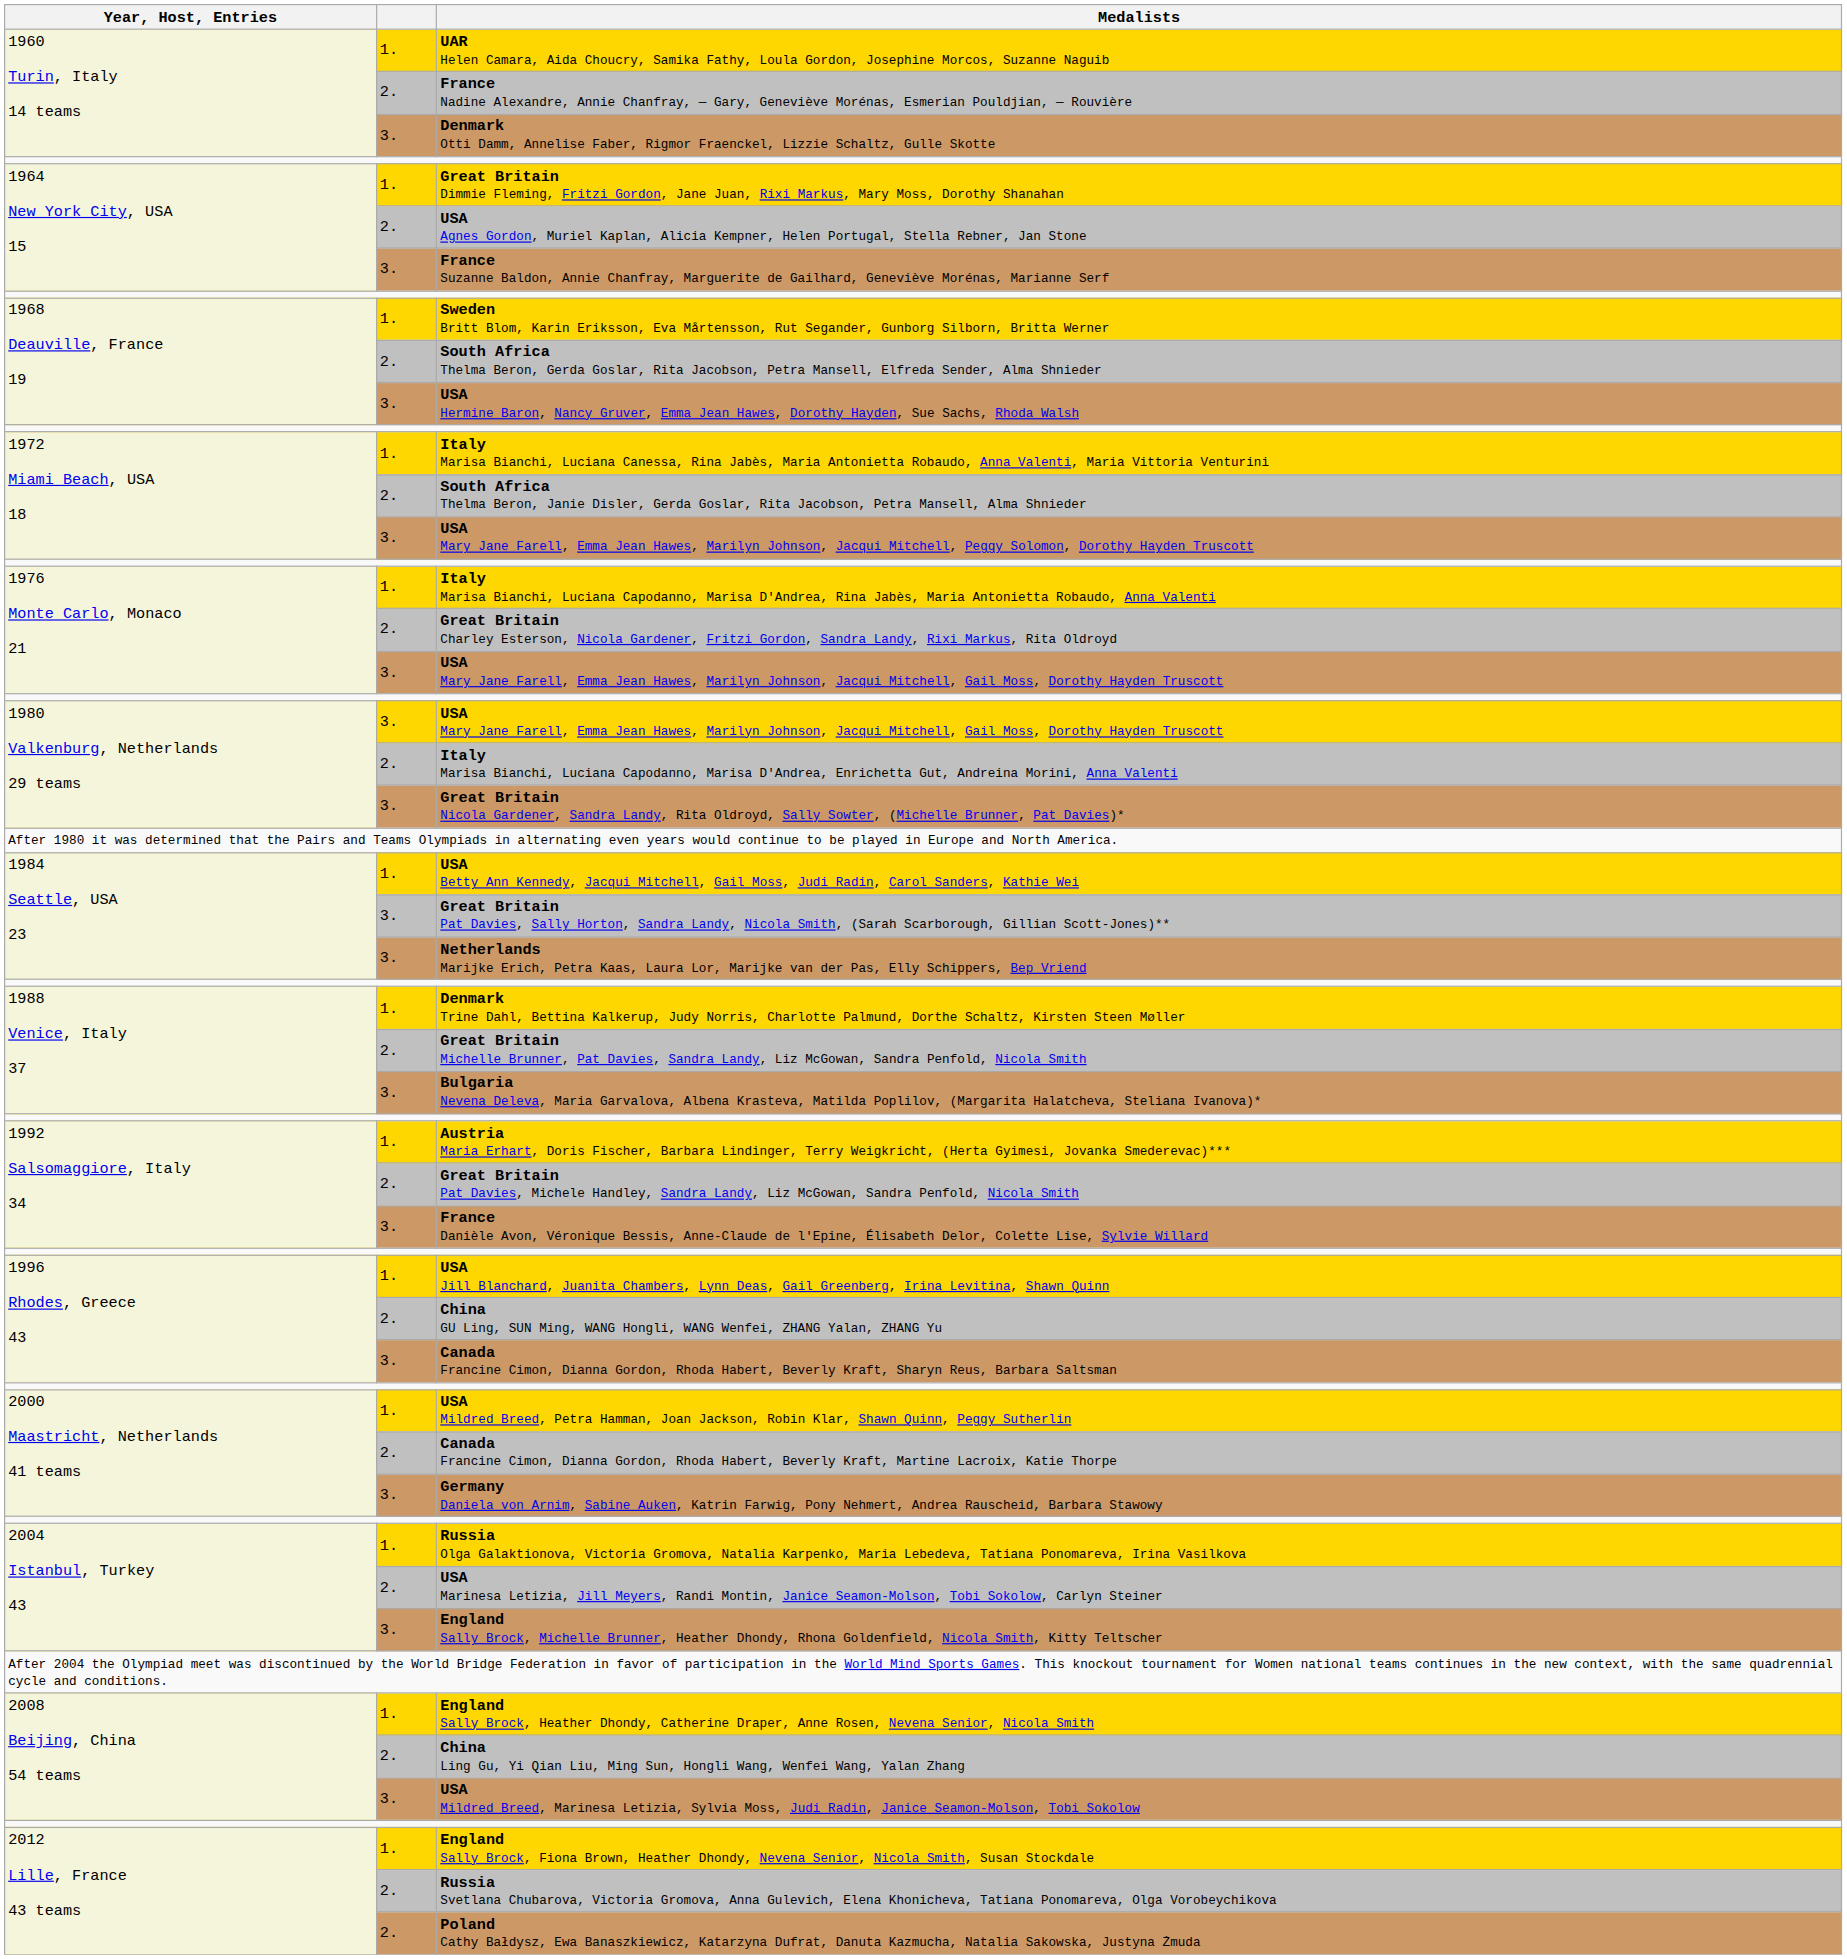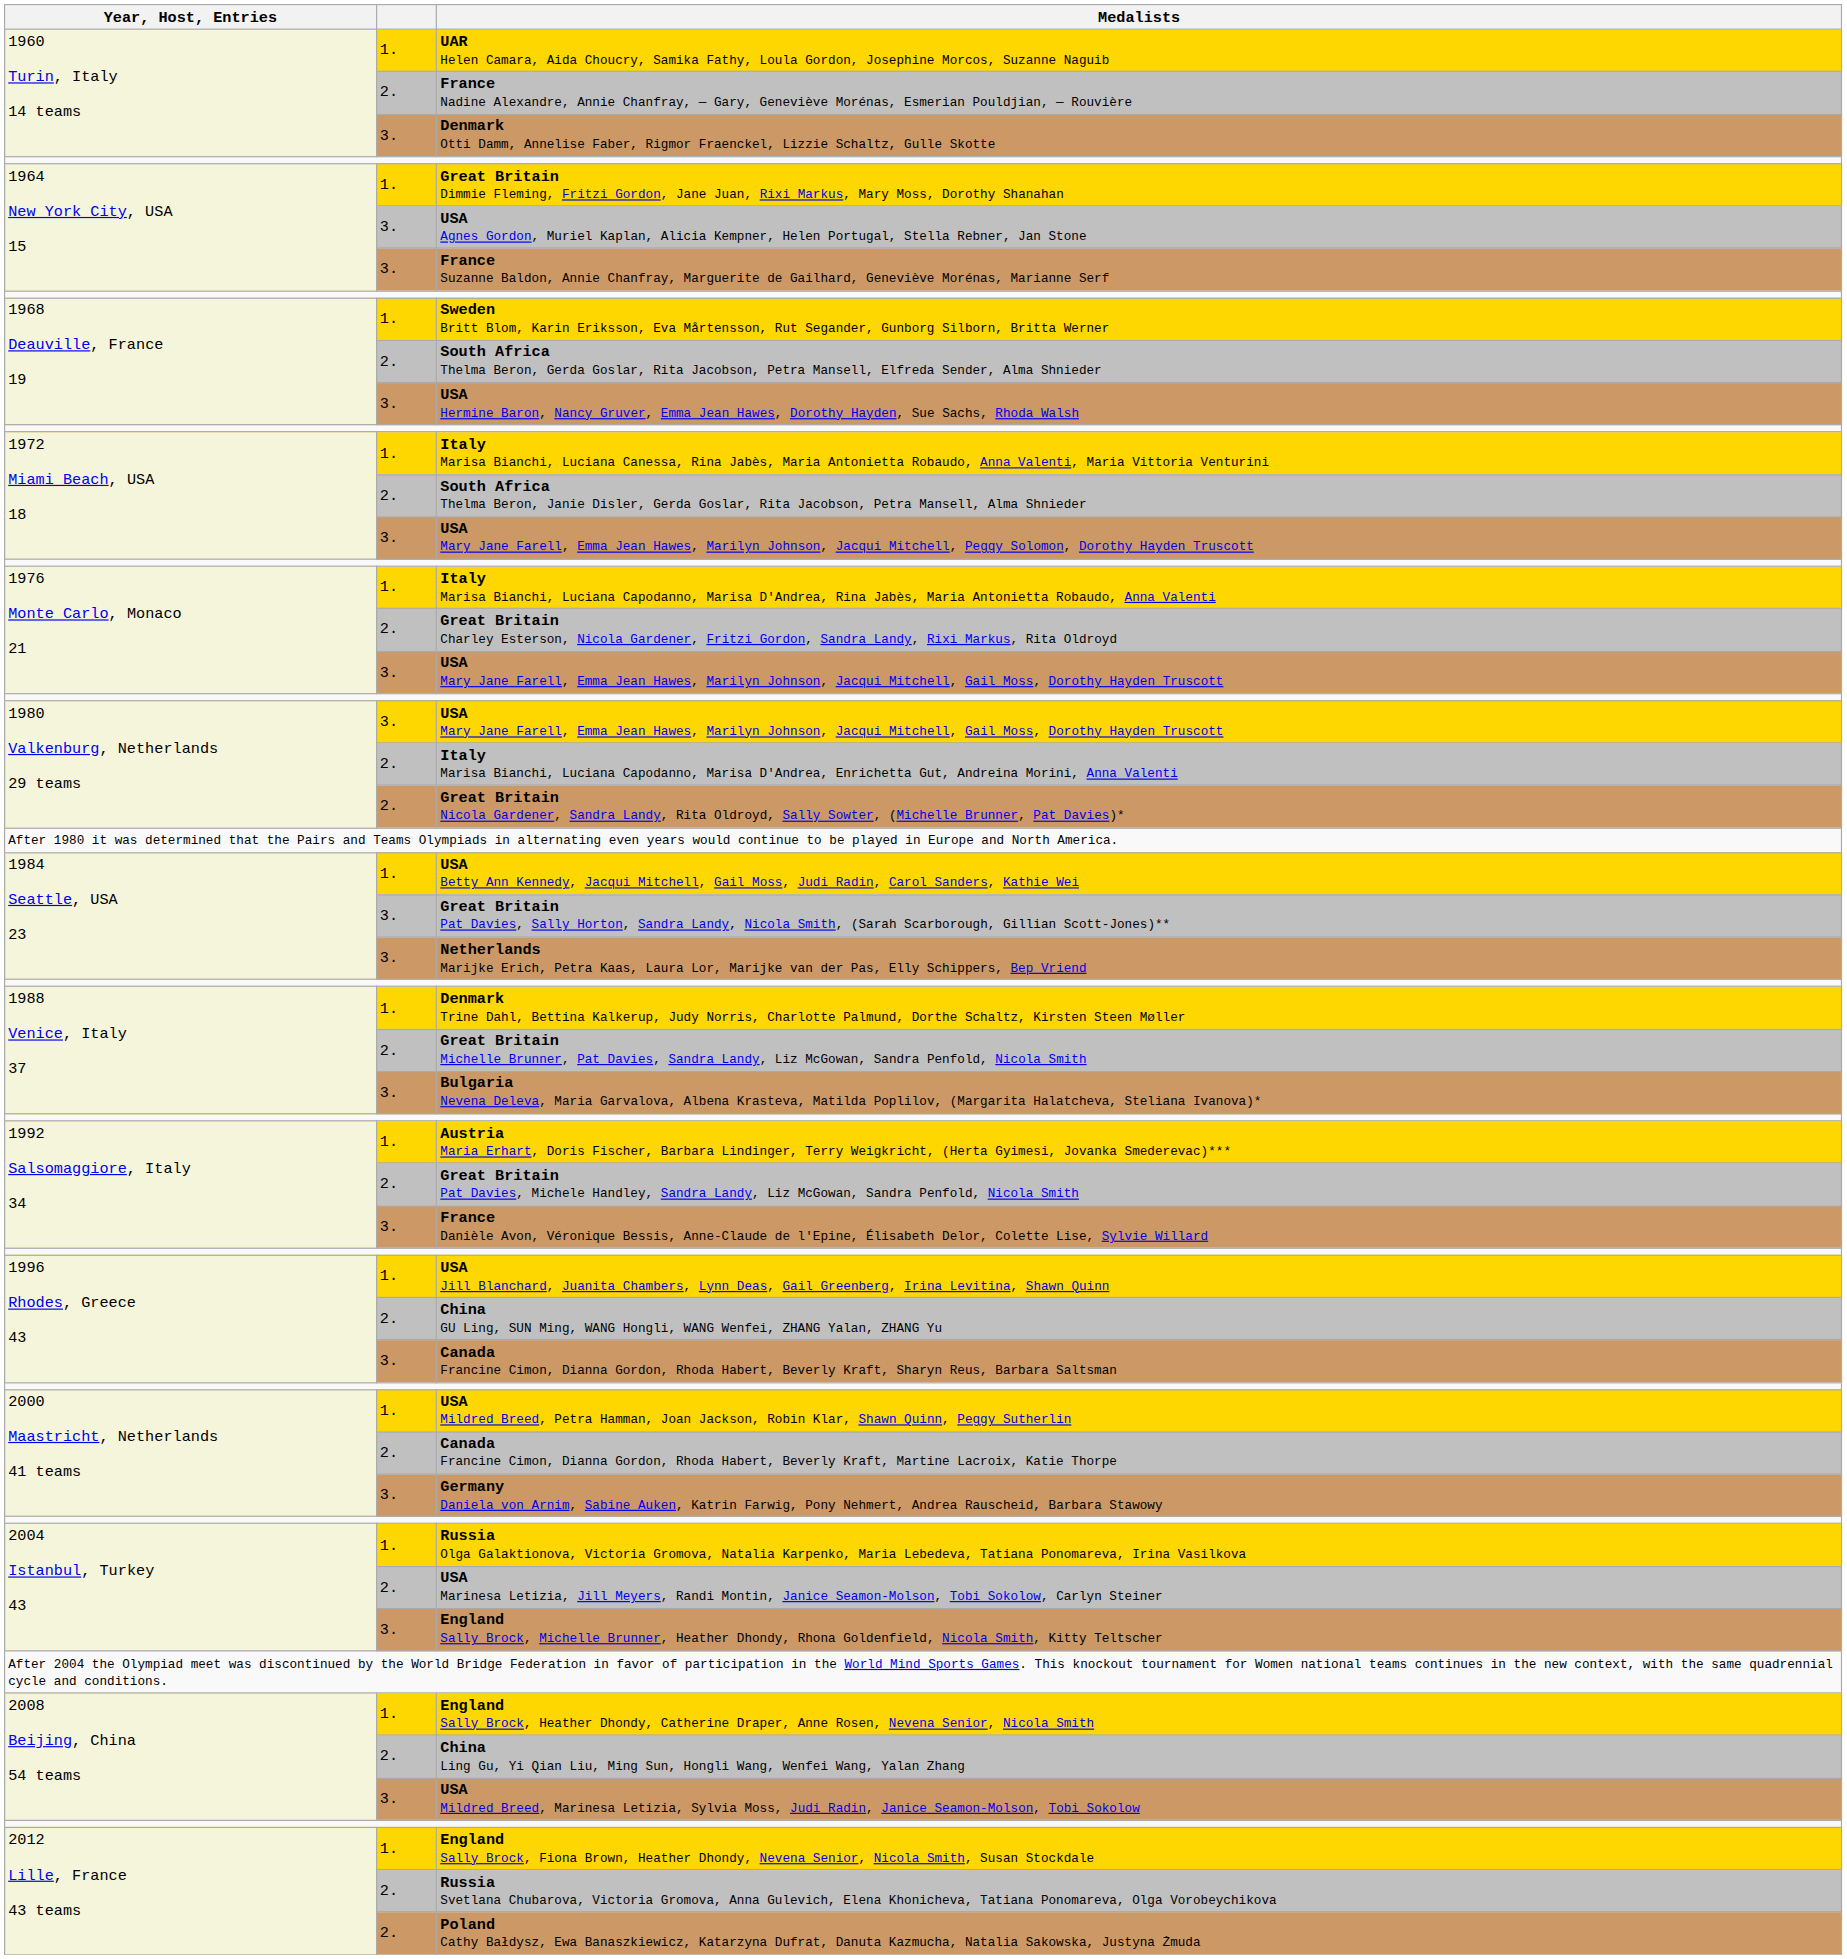(389, 227) 2. -> (389, 227) 3.
(389, 807) 3. -> (389, 807) 2.
